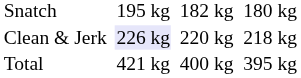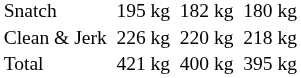(143, 37) lavender background -> (143, 37) no background
